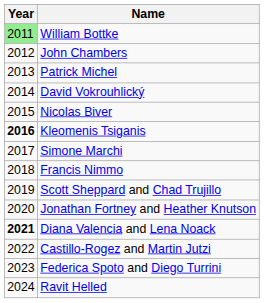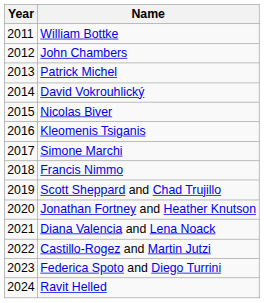(20, 33) lightgreen background -> (20, 33) no background
(21, 131) bold -> (21, 131) normal
(21, 229) bold -> (21, 229) normal
